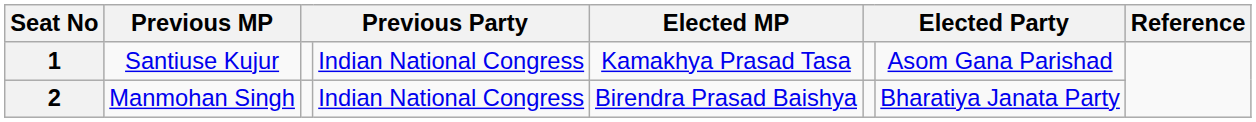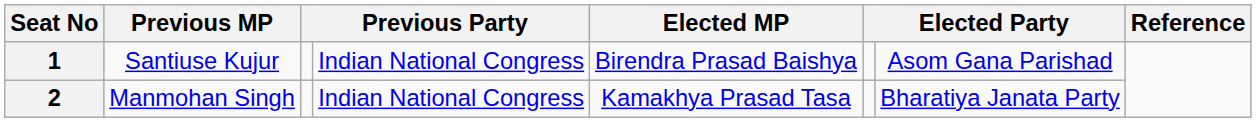(726, 60) Kamakhya Prasad Tasa -> (726, 60) Birendra Prasad Baishya
(726, 98) Birendra Prasad Baishya -> (726, 98) Kamakhya Prasad Tasa
